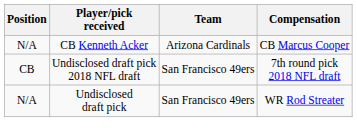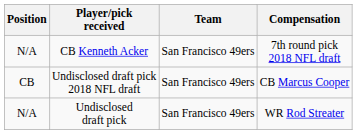(208, 44) Arizona Cardinals -> (208, 51) San Francisco 49ers
(305, 44) CB Marcus Cooper -> (305, 51) 7th round pick 2018 NFL draft
(305, 69) 7th round pick 2018 NFL draft -> (305, 82) CB Marcus Cooper
